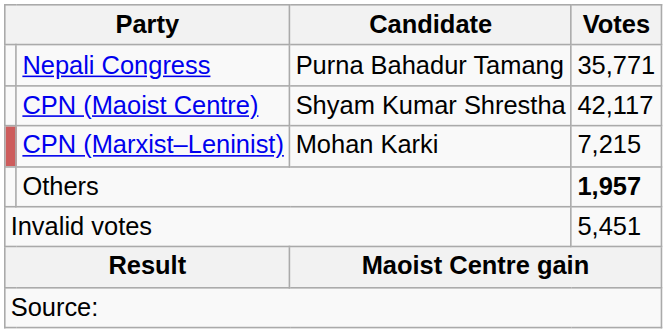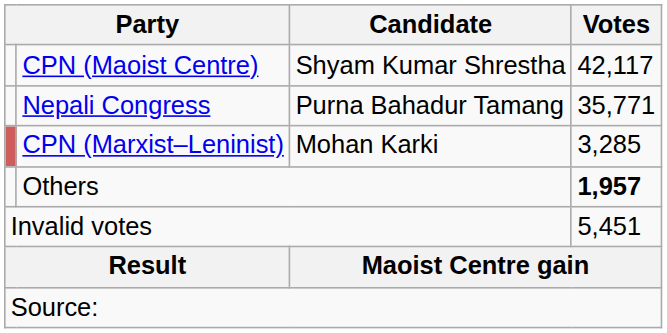rows swapped: (140, 105) <-> (116, 65)
(609, 145) 7,215 -> (609, 145) 3,285
